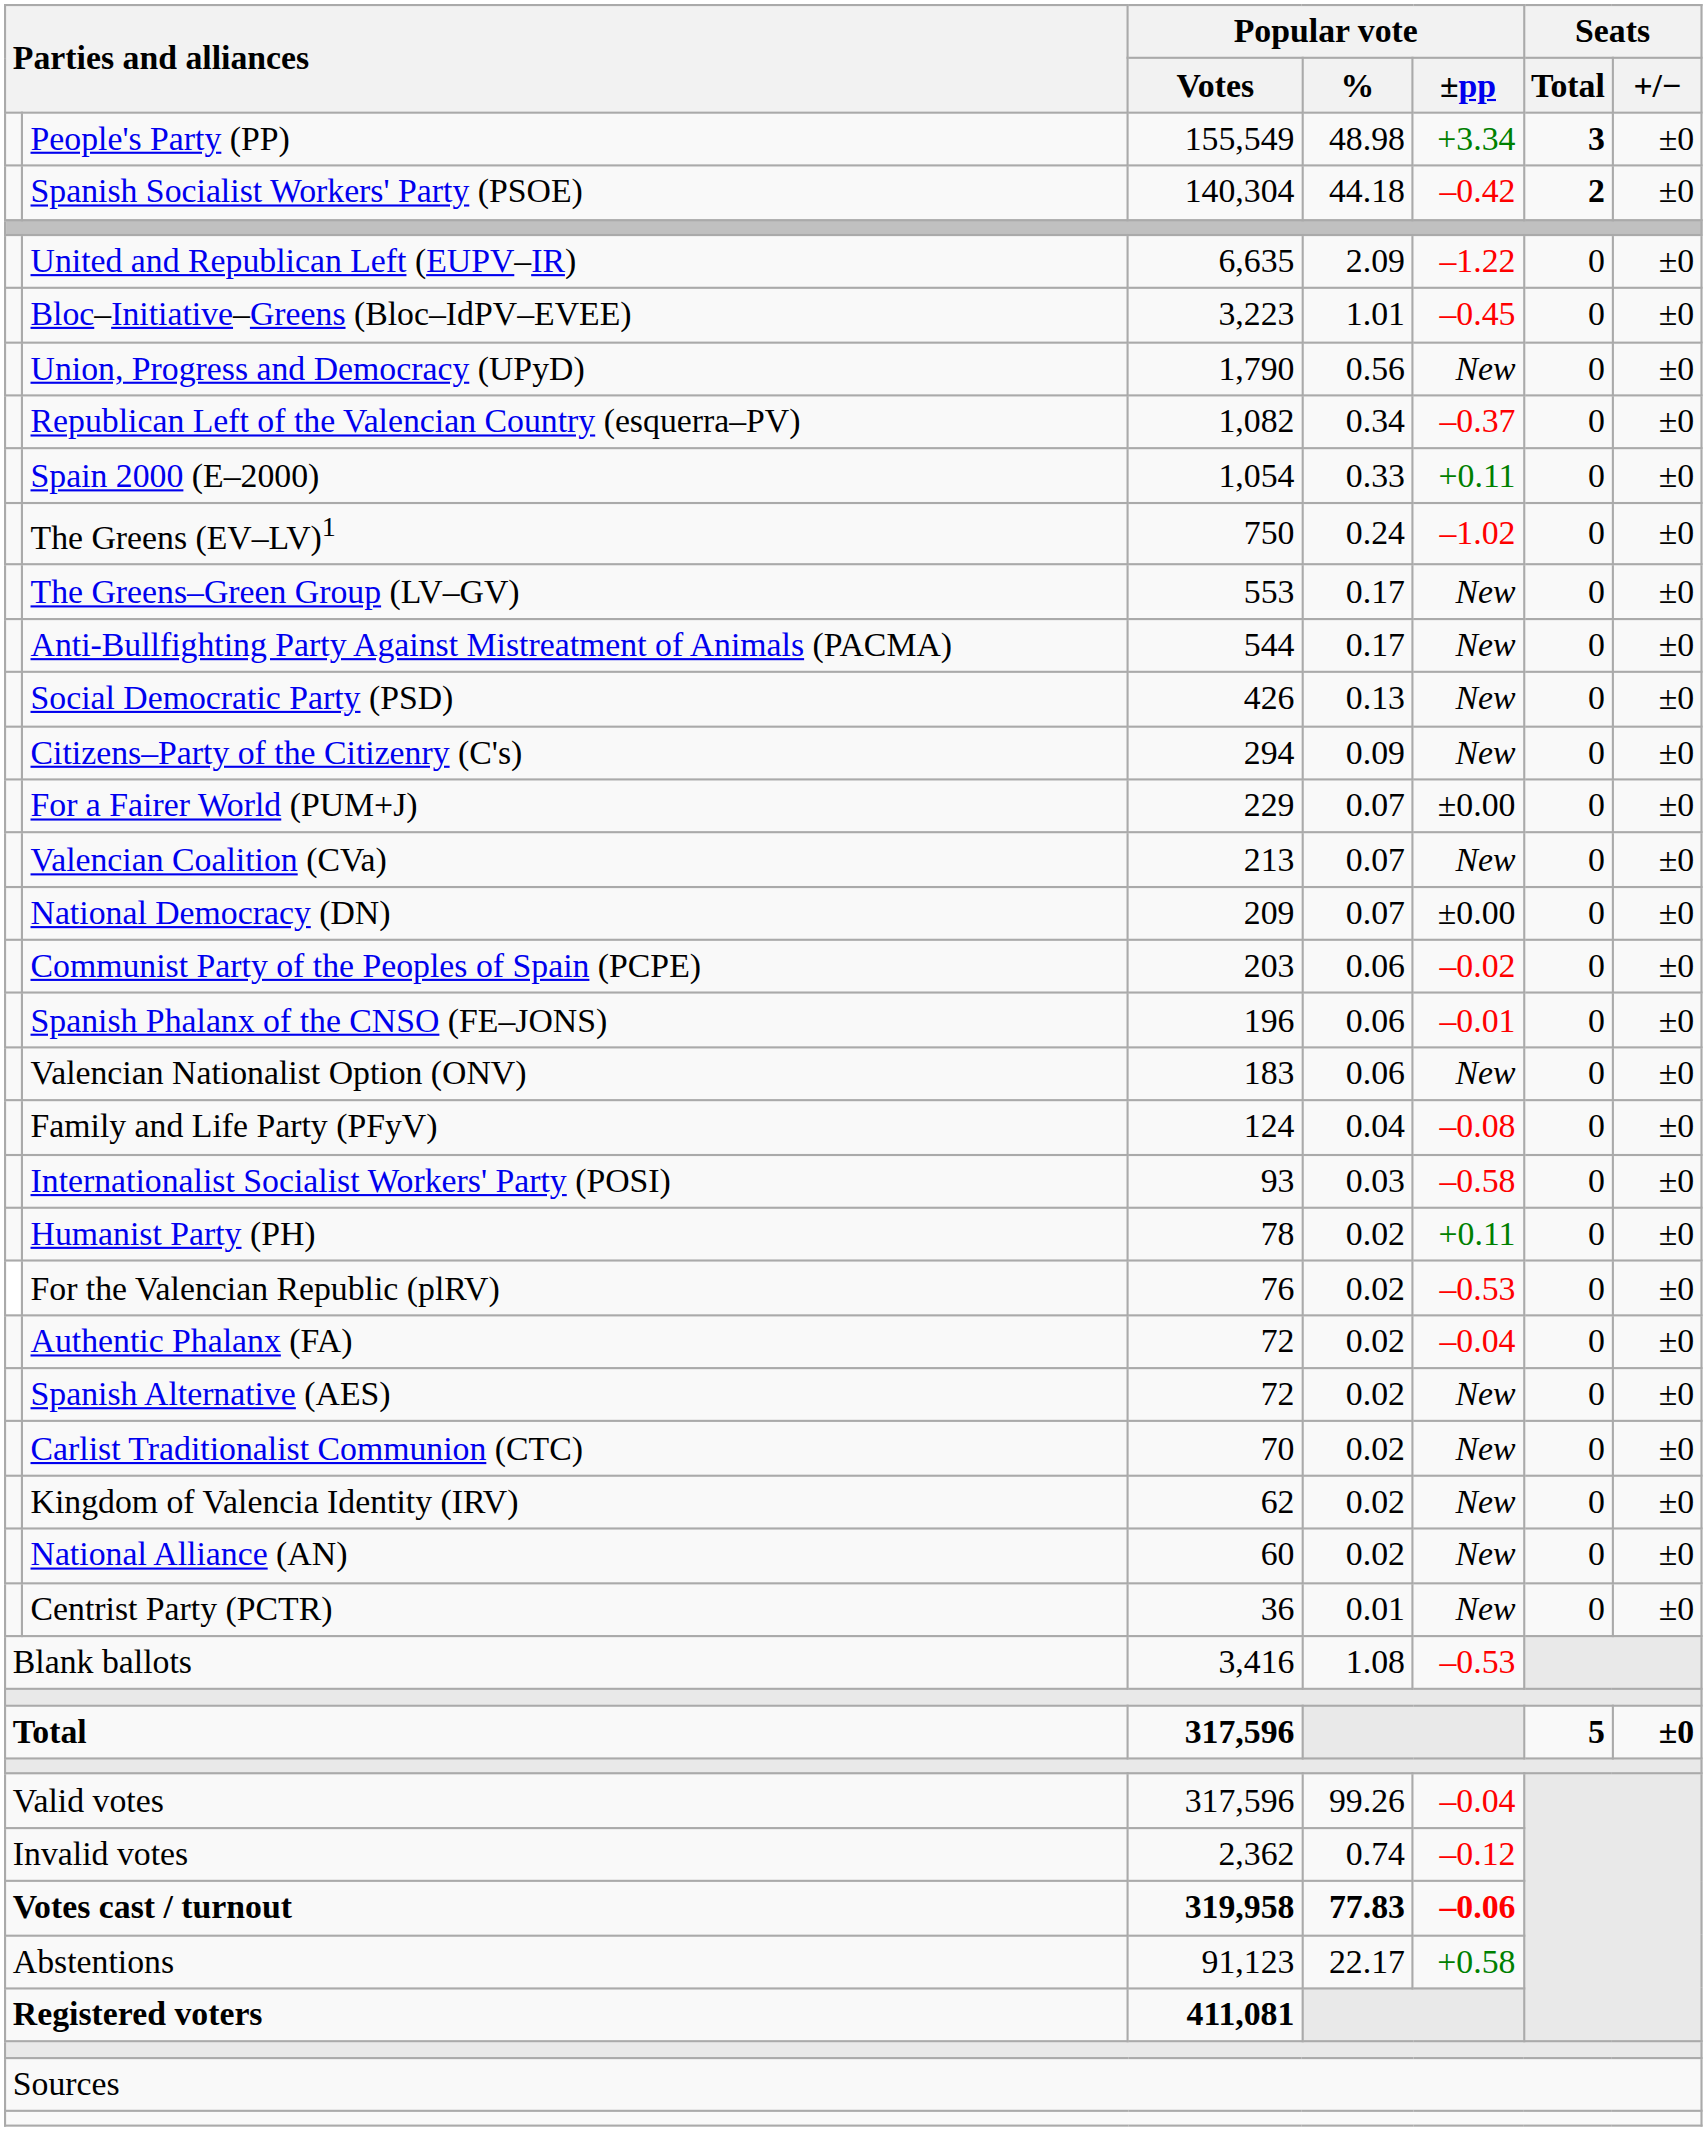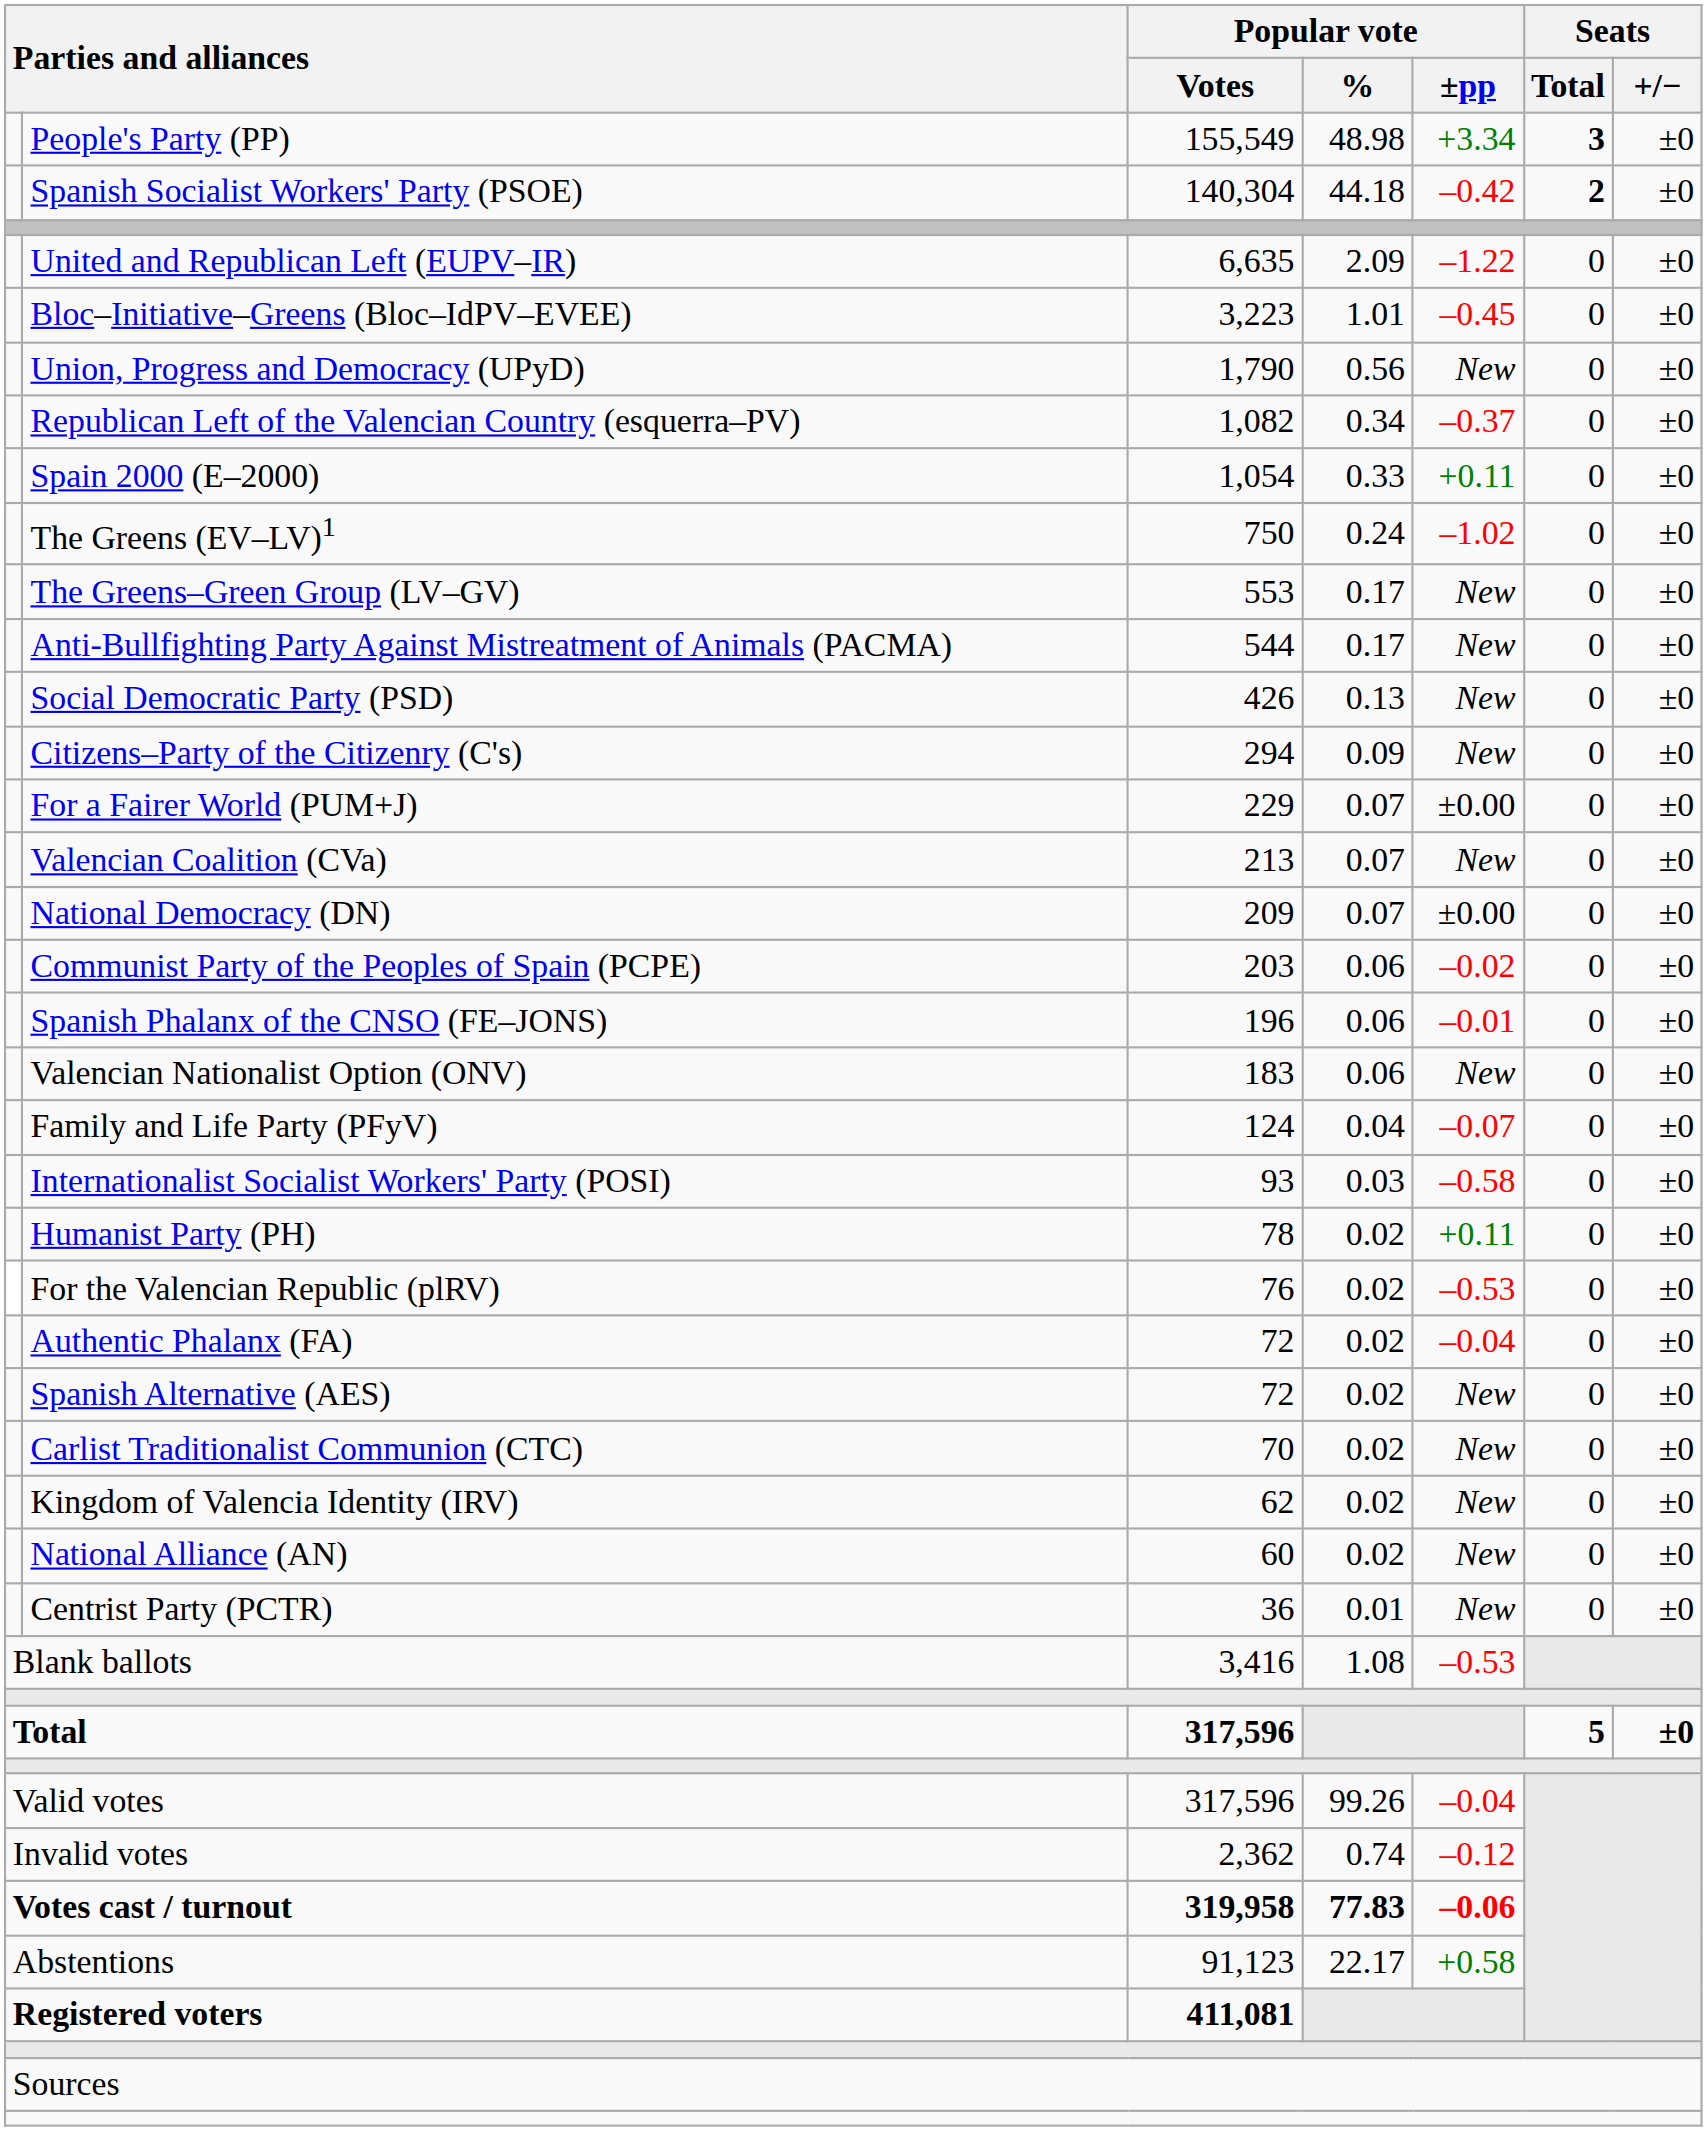(1477, 1126) –0.08 -> (1477, 1126) –0.07
